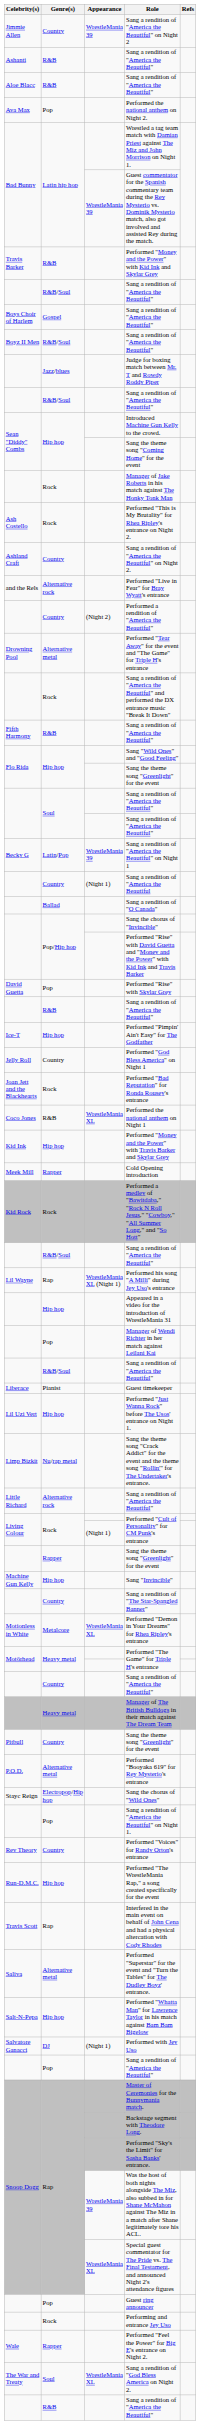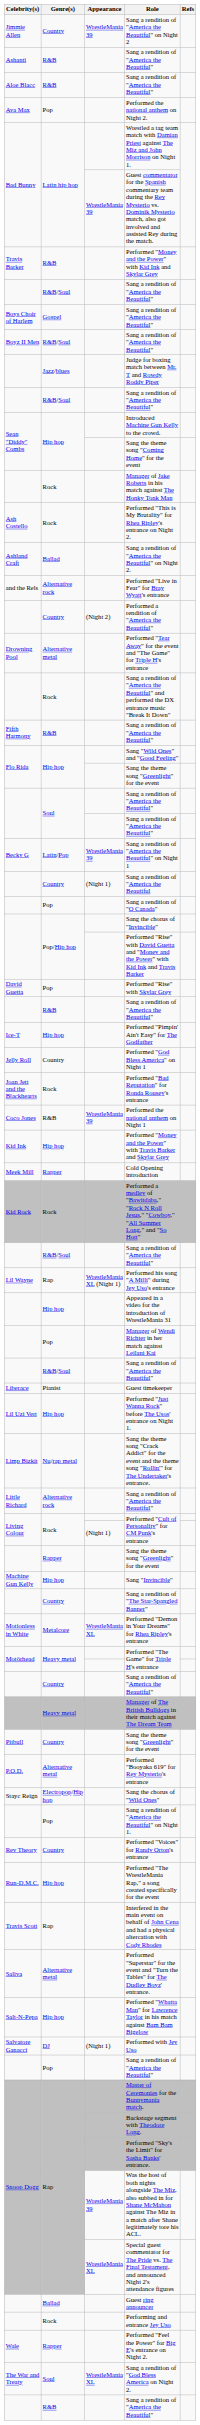(53, 559) Country -> (51, 559) Ballad
(51, 905) Ballad -> (48, 905) Pop
(105, 1117) WrestleMania XL -> (105, 1117) WrestleMania 39
(48, 2303) Pop -> (51, 2303) Ballad
